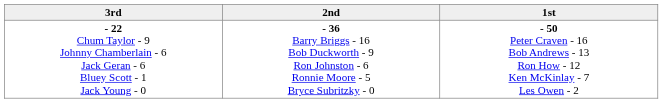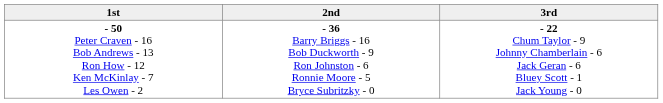columns swapped: (549, 12) <-> (113, 12)
